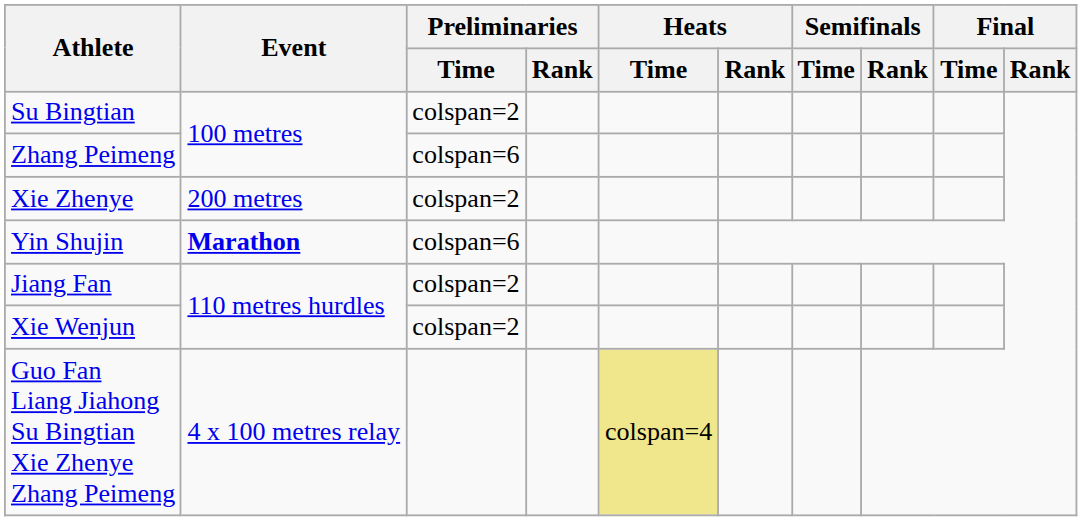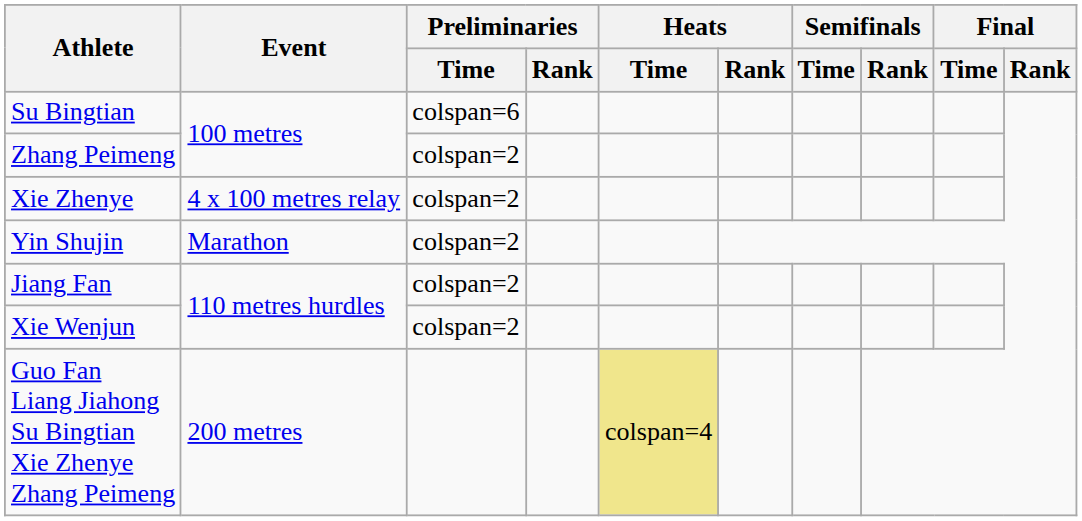(466, 112) colspan=2 -> (466, 112) colspan=6
(466, 155) colspan=6 -> (466, 155) colspan=2
(245, 198) 200 metres -> (294, 198) 4 x 100 metres relay
(244, 241) bold -> (238, 241) normal
(466, 241) colspan=6 -> (466, 241) colspan=2
(294, 431) 4 x 100 metres relay -> (245, 431) 200 metres
